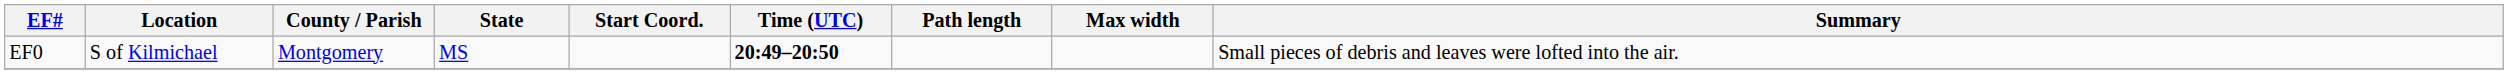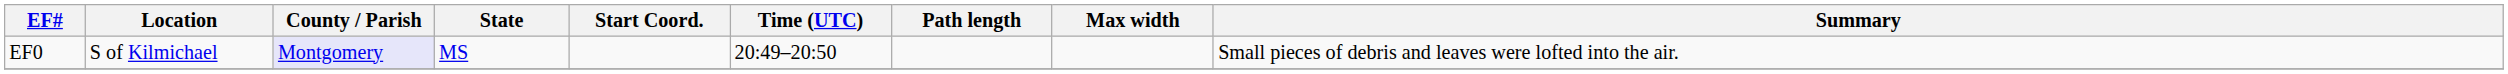(331, 52) no background -> (331, 52) lavender background
(787, 52) bold -> (786, 52) normal
